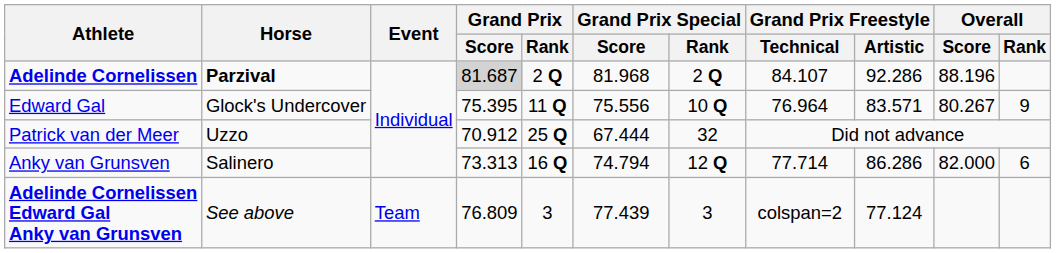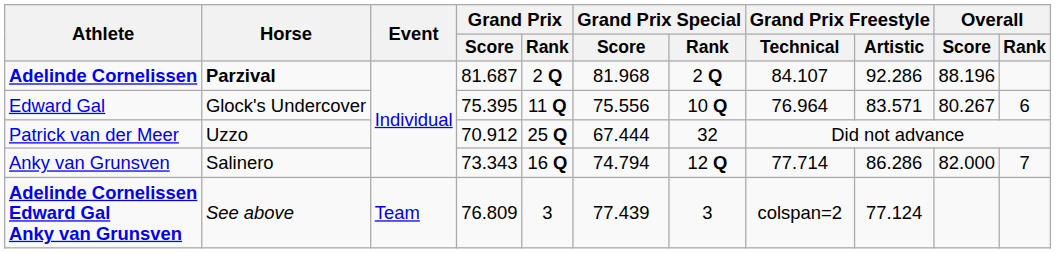(489, 76) lightgrey background -> (489, 76) no background
(1025, 105) 9 -> (1025, 105) 6
(489, 164) 73.313 -> (489, 164) 73.343
(1025, 164) 6 -> (1025, 164) 7
